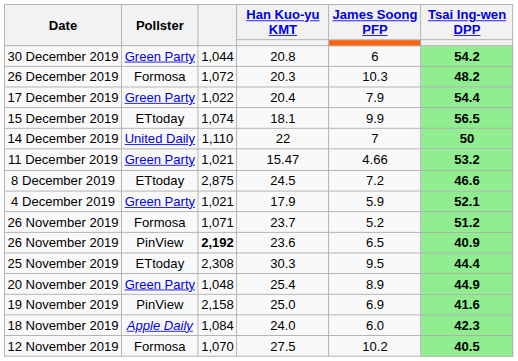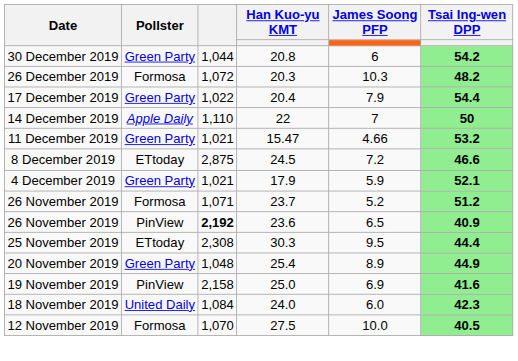- row: (63, 118)
(160, 139) United Daily -> (160, 118) Apple Daily
(160, 325) Apple Daily -> (160, 305) United Daily
(375, 346) 10.2 -> (375, 325) 10.0
